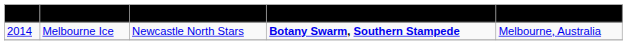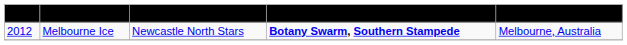(19, 31) 2014 -> (19, 31) 2012
